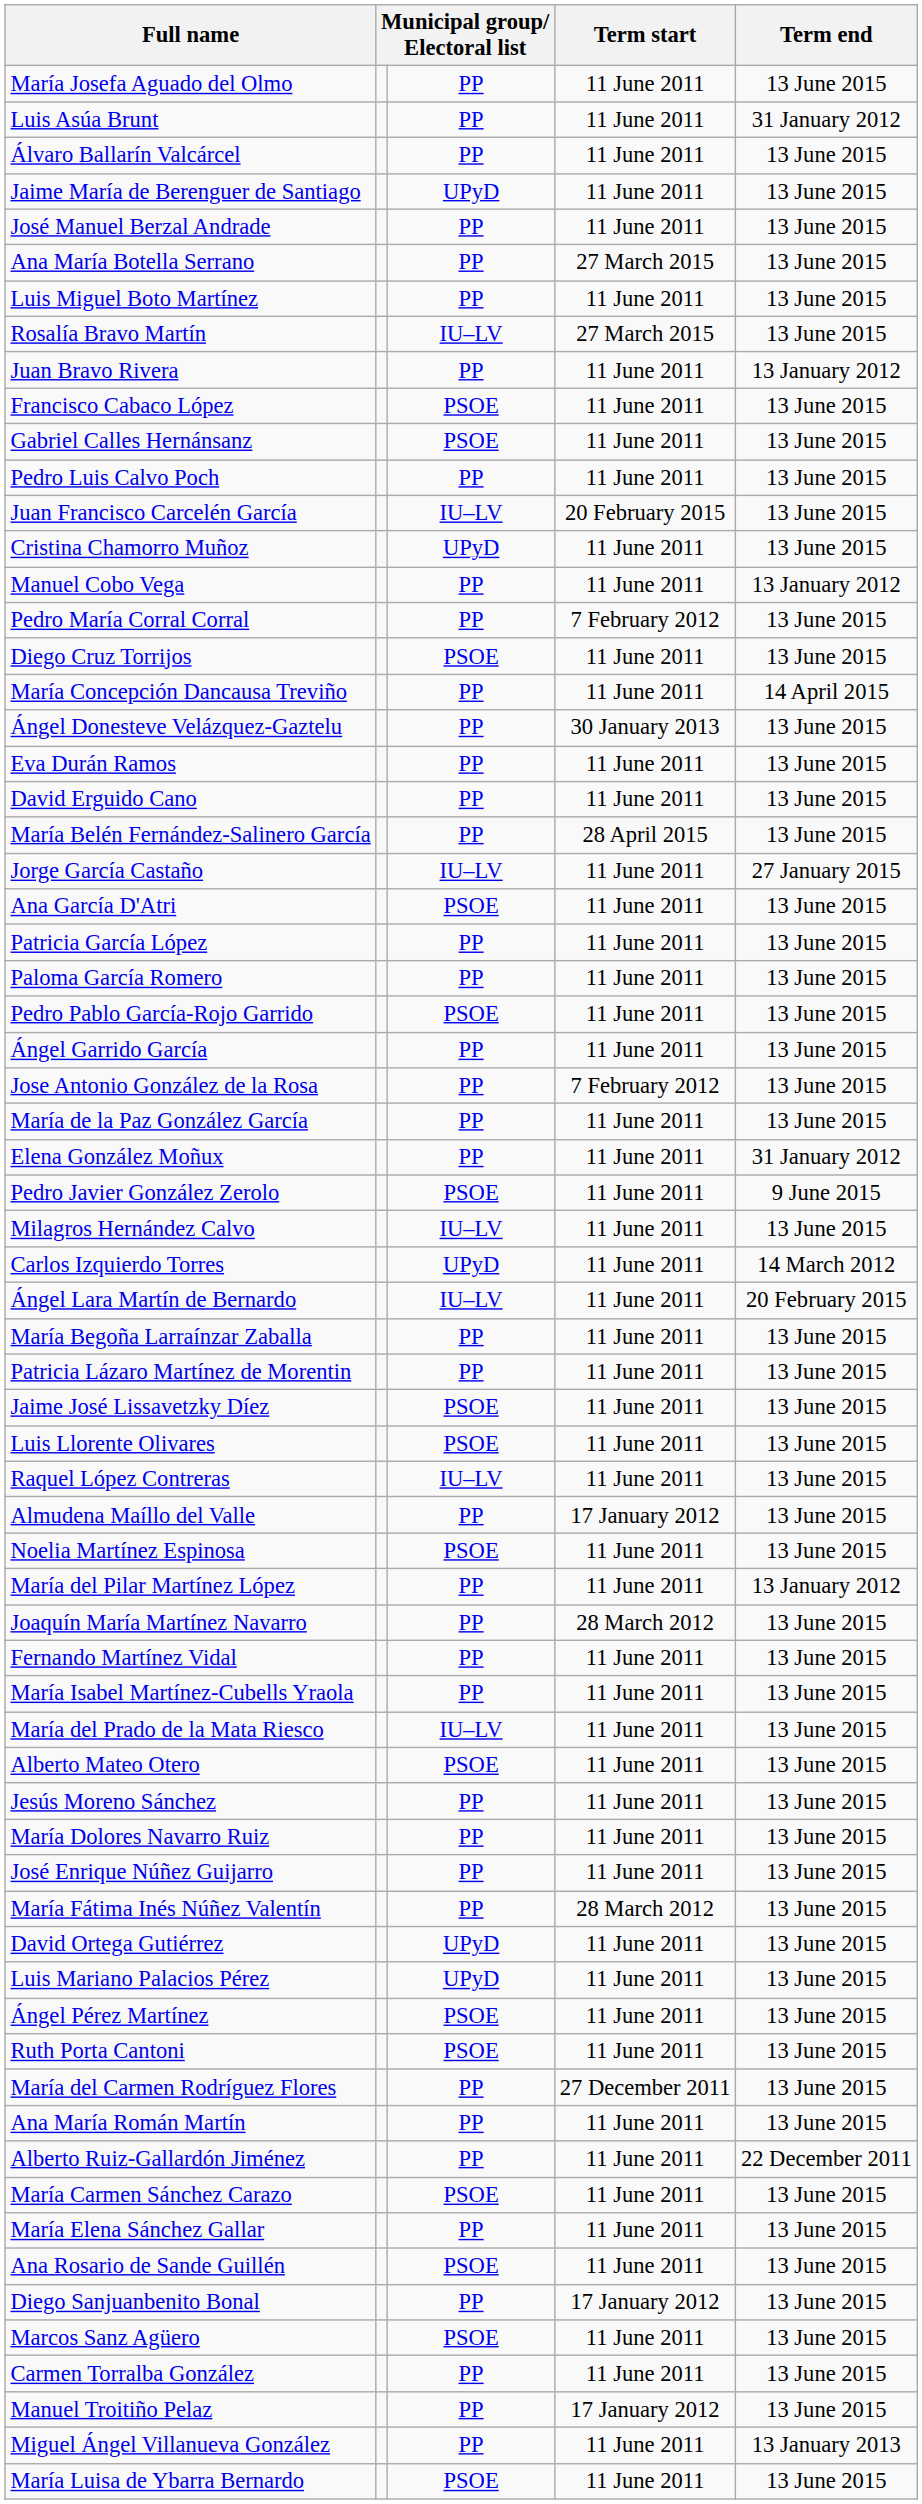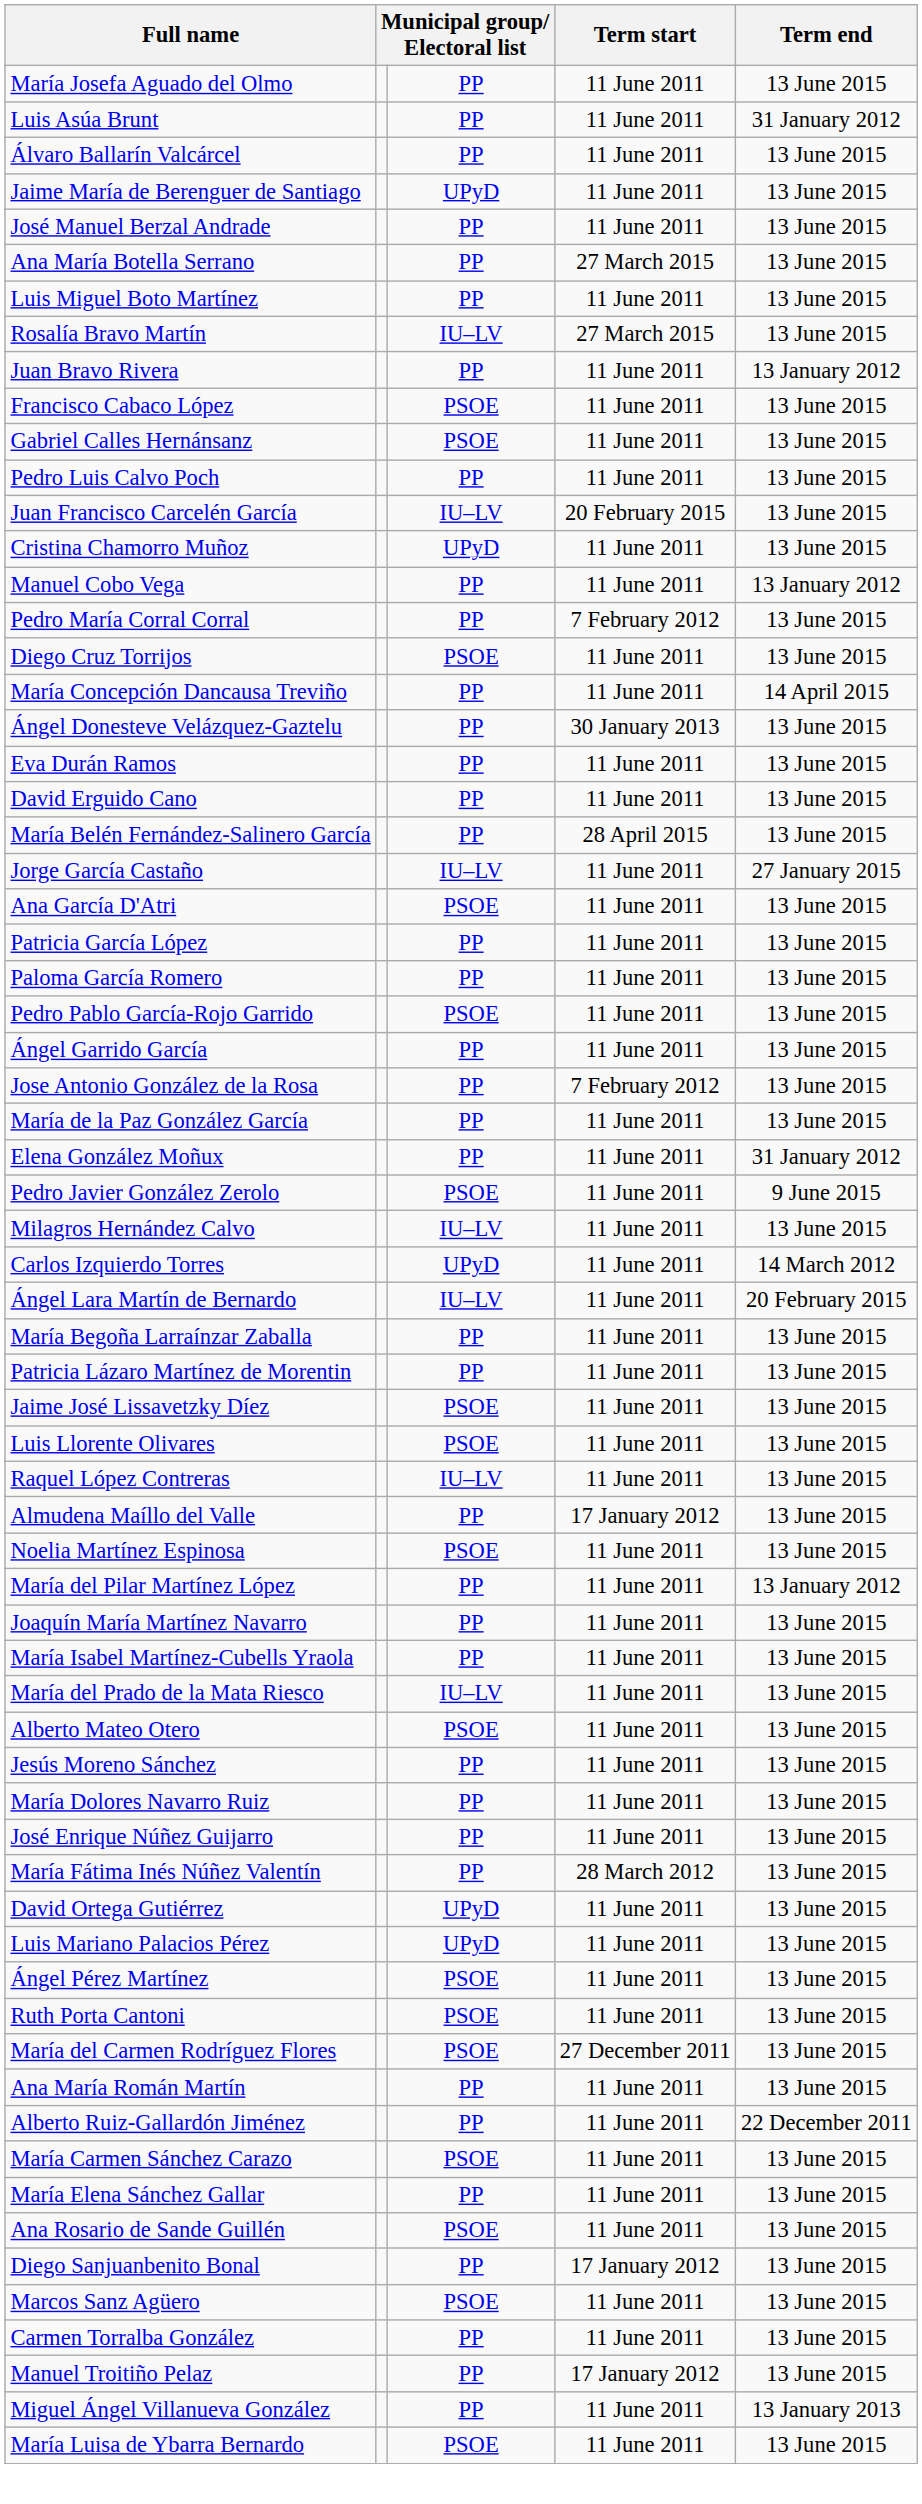(645, 1622) 28 March 2012 -> (645, 1622) 11 June 2011
- row: (124, 1657)
(471, 2087) PP -> (471, 2051) PSOE
